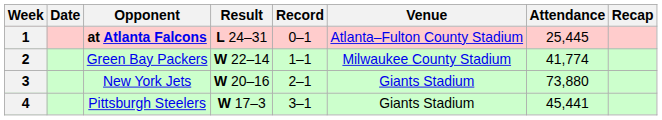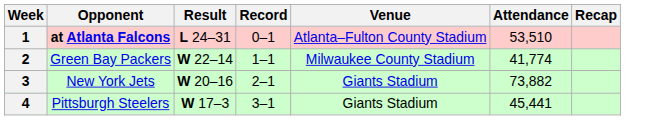- column: (65, 15)
(567, 37) 25,445 -> (531, 37) 53,510
(567, 81) 73,880 -> (531, 81) 73,882
